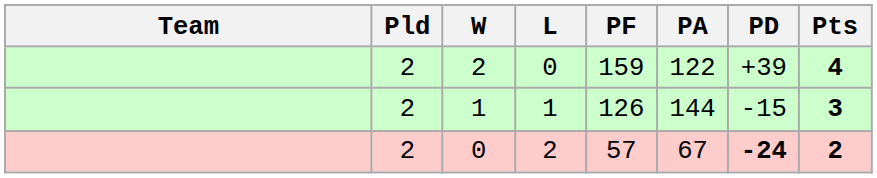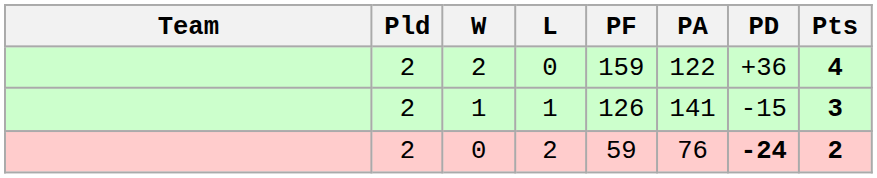(764, 68) +39 -> (764, 68) +36
(693, 109) 144 -> (693, 109) 141
(621, 151) 57 -> (621, 151) 59
(693, 151) 67 -> (693, 151) 76
